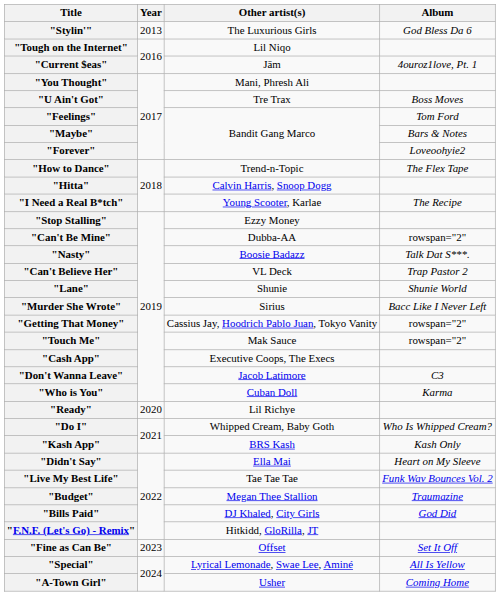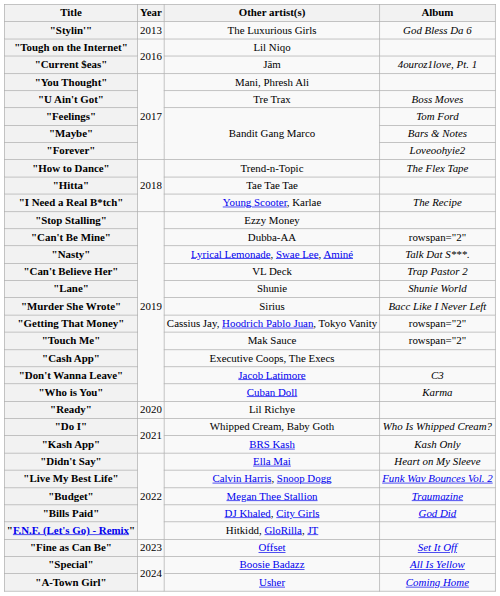(272, 185) Calvin Harris, Snoop Dogg -> (272, 185) Tae Tae Tae
(272, 254) Boosie Badazz -> (272, 254) Lyrical Lemonade, Swae Lee, Aminé
(272, 479) Tae Tae Tae -> (272, 479) Calvin Harris, Snoop Dogg
(272, 565) Lyrical Lemonade, Swae Lee, Aminé -> (272, 565) Boosie Badazz
